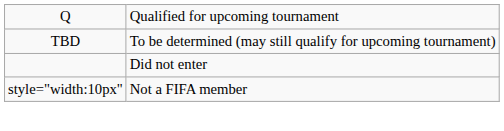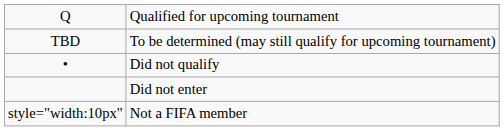+ row: (65, 65)
